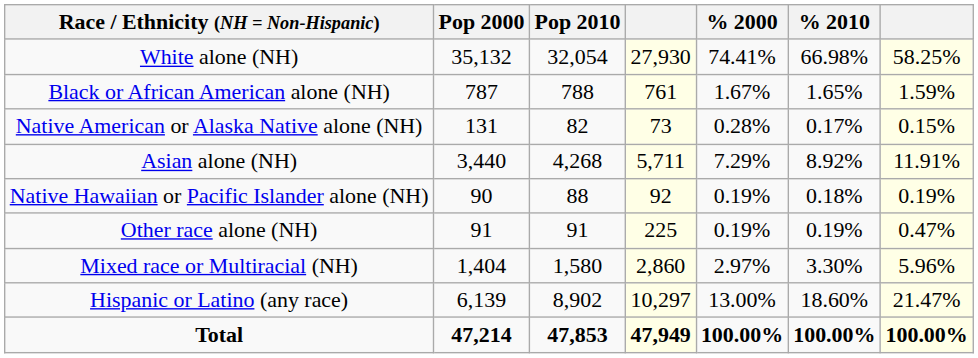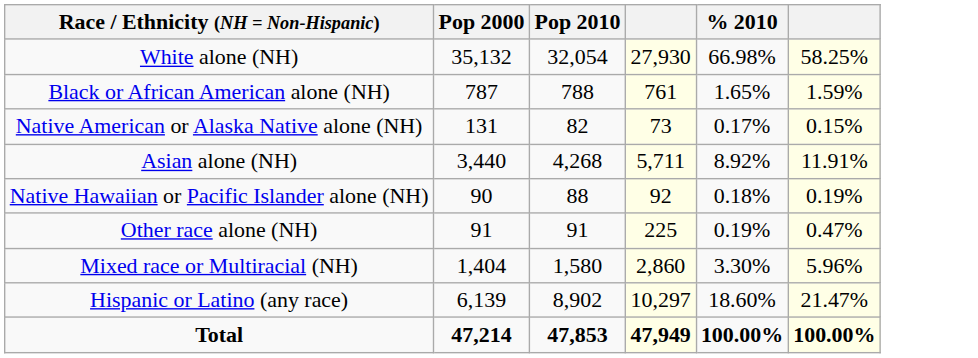- column: (742, 21)
